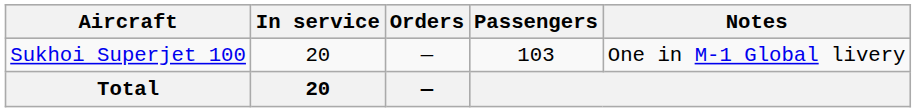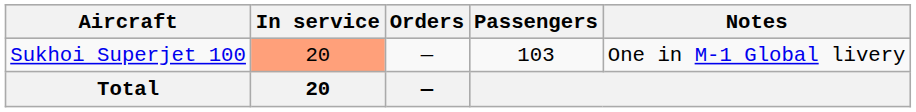(318, 55) no background -> (318, 55) lightsalmon background
